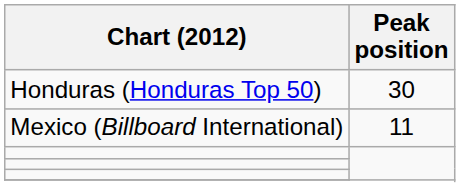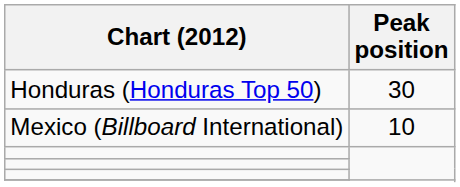(401, 127) 11 -> (401, 127) 10
